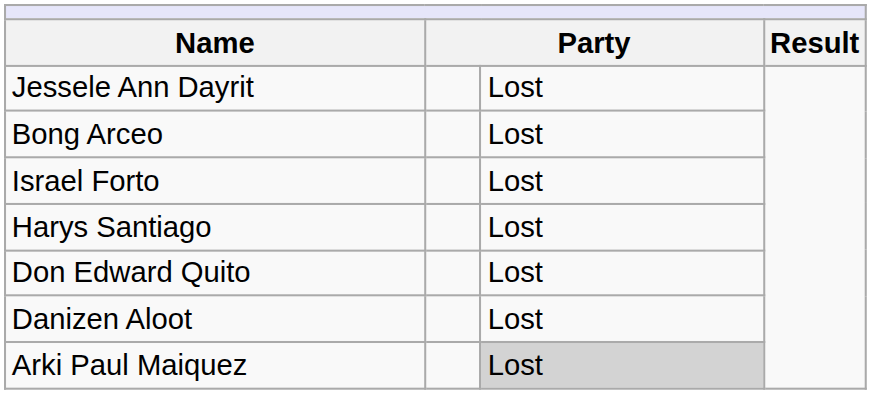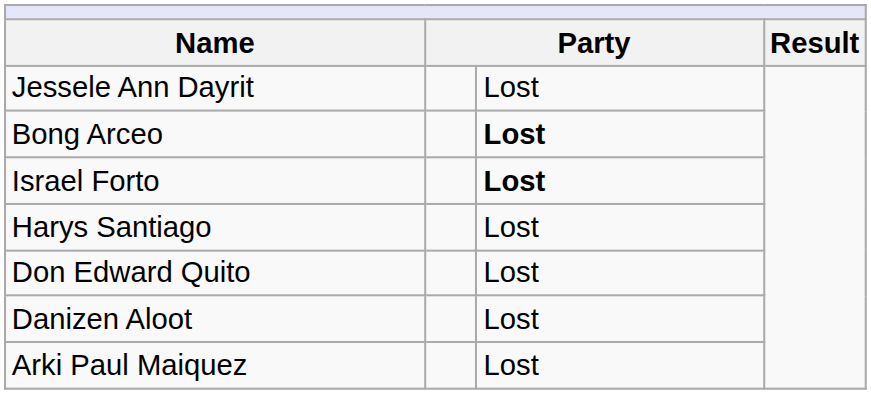(515, 135) normal -> (514, 135) bold
(515, 181) normal -> (514, 181) bold
(515, 365) lightgrey background -> (511, 365) no background
